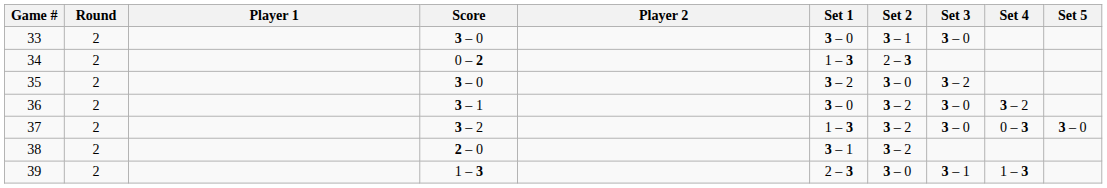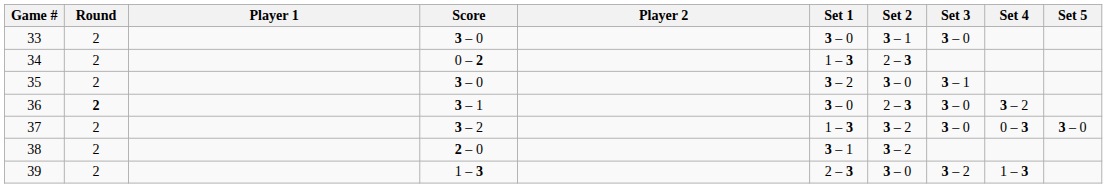(956, 82) 3 – 2 -> (956, 82) 3 – 1
(96, 104) normal -> (96, 104) bold
(897, 104) 3 – 2 -> (897, 104) 2 – 3
(956, 171) 3 – 1 -> (956, 171) 3 – 2
